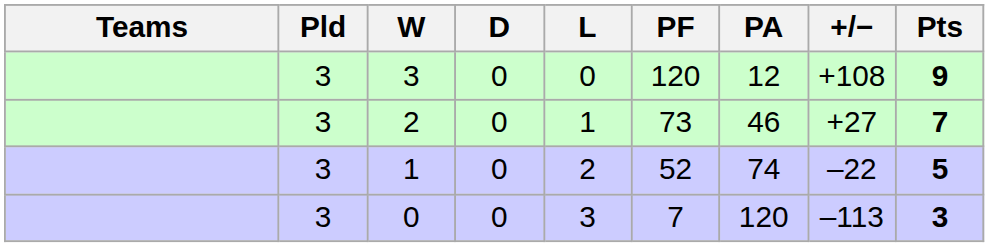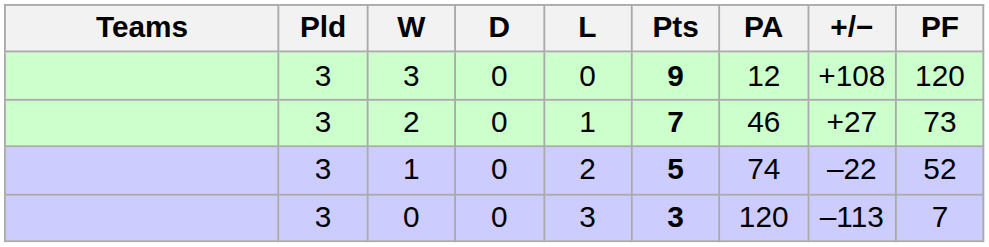columns swapped: (676, 28) <-> (940, 28)
